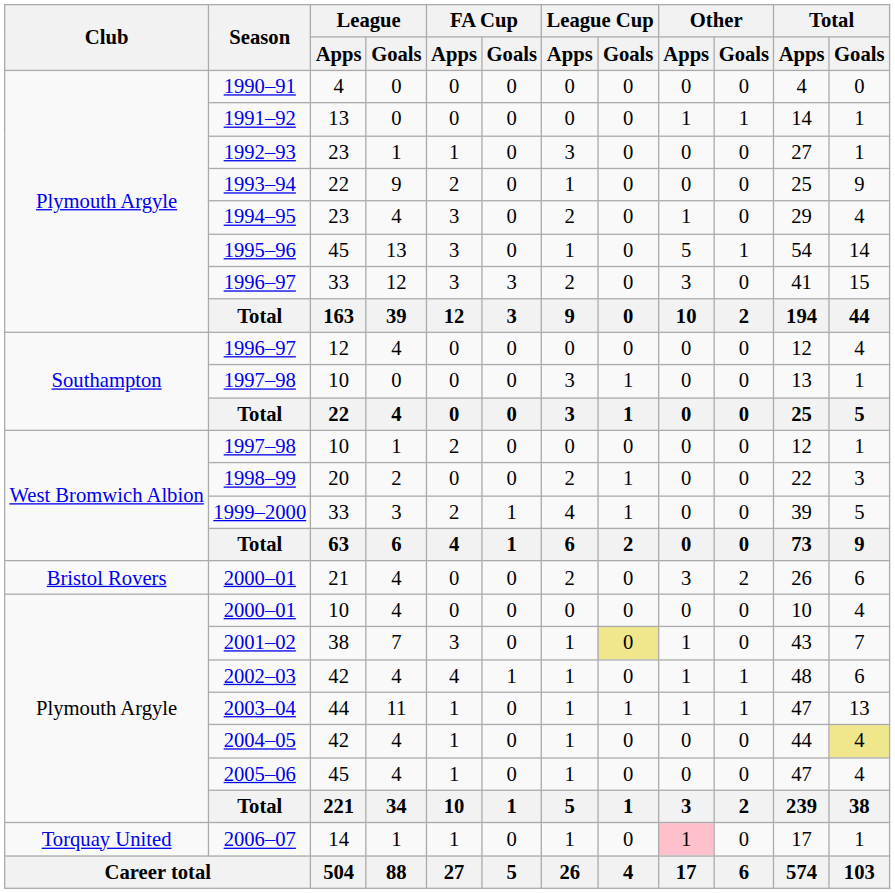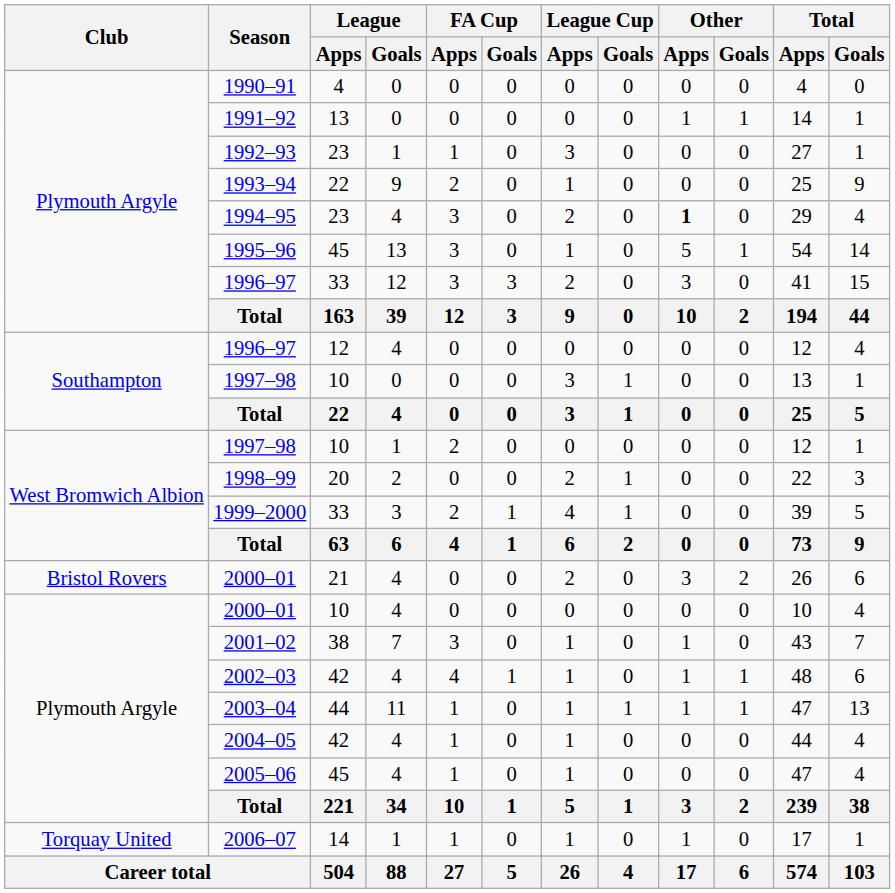(686, 217) normal -> (686, 217) bold
(628, 642) khaki background -> (628, 642) no background
(859, 741) khaki background -> (859, 741) no background
(686, 839) pink background -> (686, 839) no background
